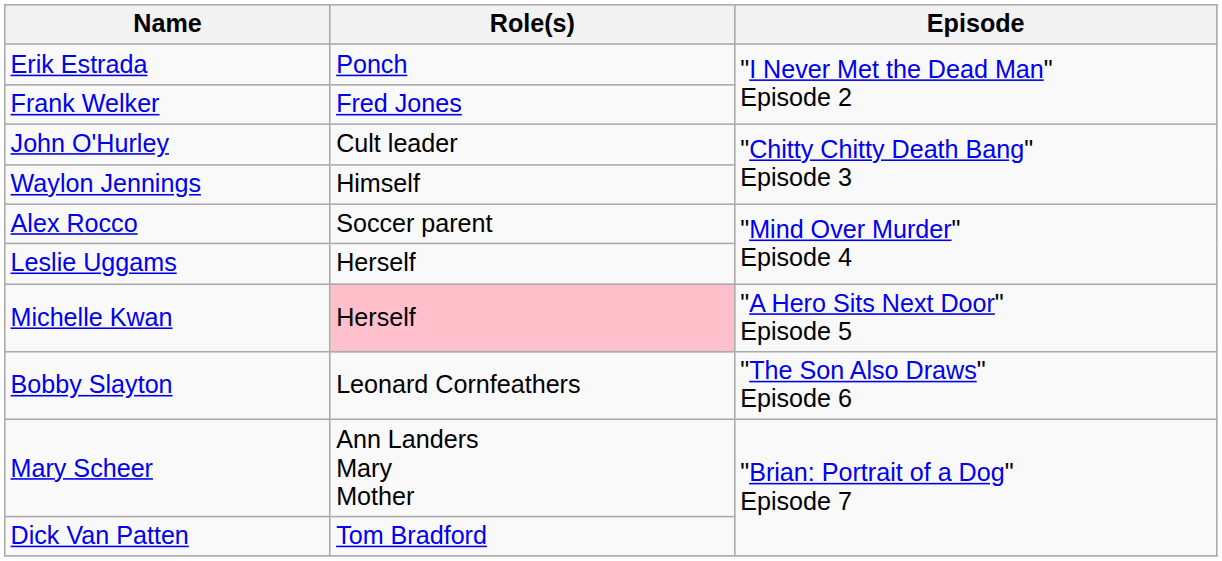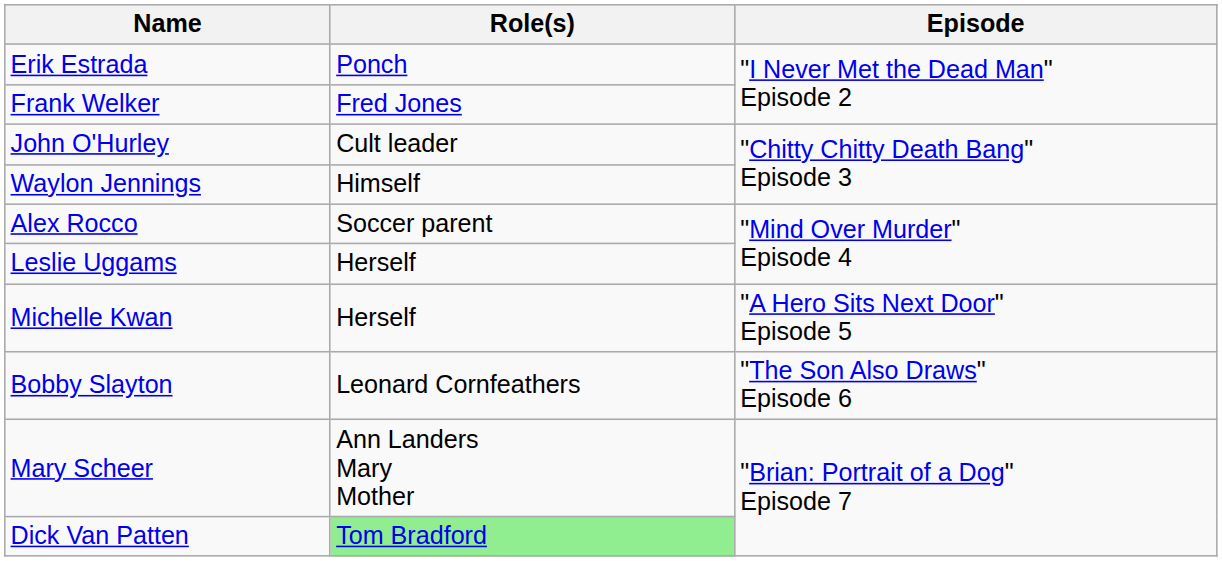(376, 317) pink background -> (376, 317) no background
(412, 535) no background -> (412, 535) lightgreen background
